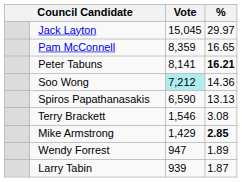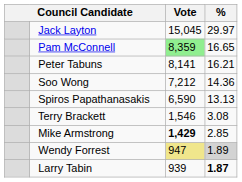(182, 47) no background -> (182, 47) lightgreen background
(221, 64) bold -> (221, 64) normal
(182, 82) paleturquoise background -> (182, 82) no background
(182, 133) normal -> (182, 133) bold
(218, 133) bold -> (218, 133) normal
(177, 151) no background -> (177, 151) khaki background
(218, 151) no background -> (218, 151) lightgrey background
(218, 168) normal -> (218, 168) bold
